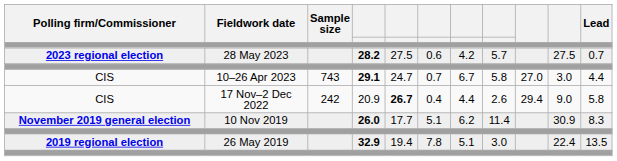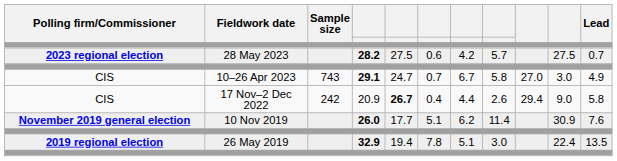(596, 78) 4.4 -> (596, 78) 4.9
(596, 121) 8.3 -> (596, 121) 7.6
